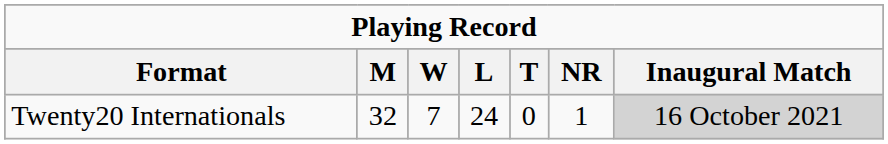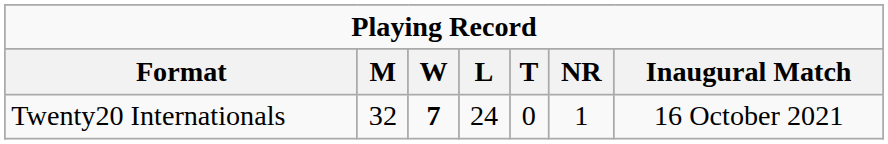(433, 116) normal -> (433, 116) bold
(749, 116) lightgrey background -> (749, 116) no background
